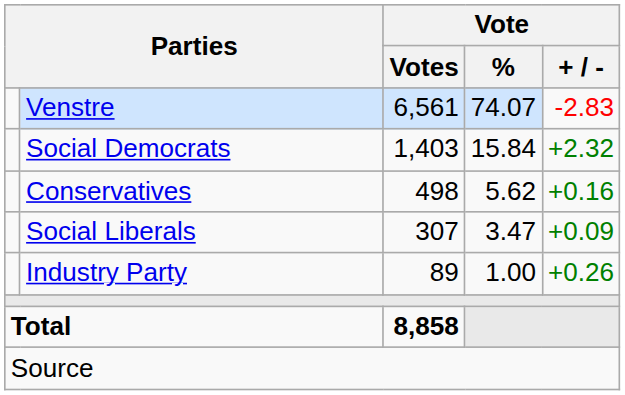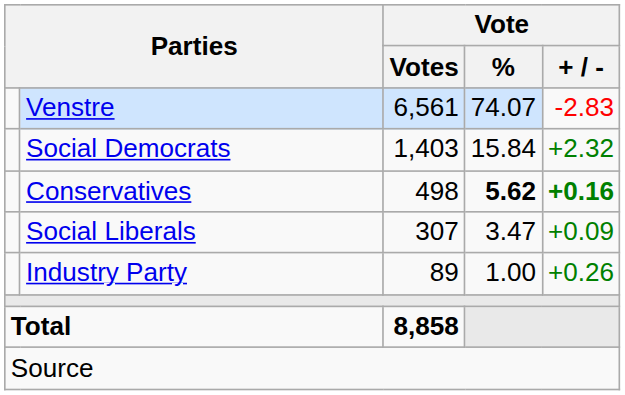(511, 190) normal -> (511, 190) bold
(581, 190) normal -> (581, 190) bold
